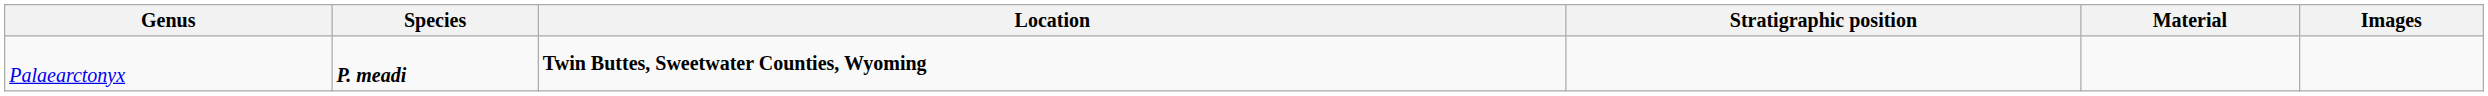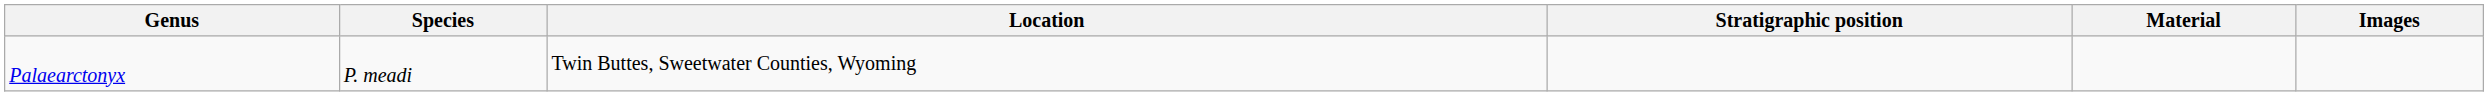(371, 74) bold -> (378, 74) normal
(735, 63) bold -> (734, 63) normal
